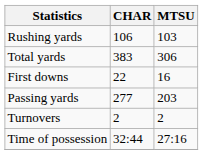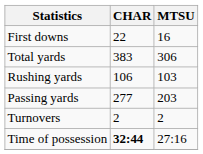rows swapped: (38, 77) <-> (45, 36)
(128, 139) normal -> (128, 139) bold
